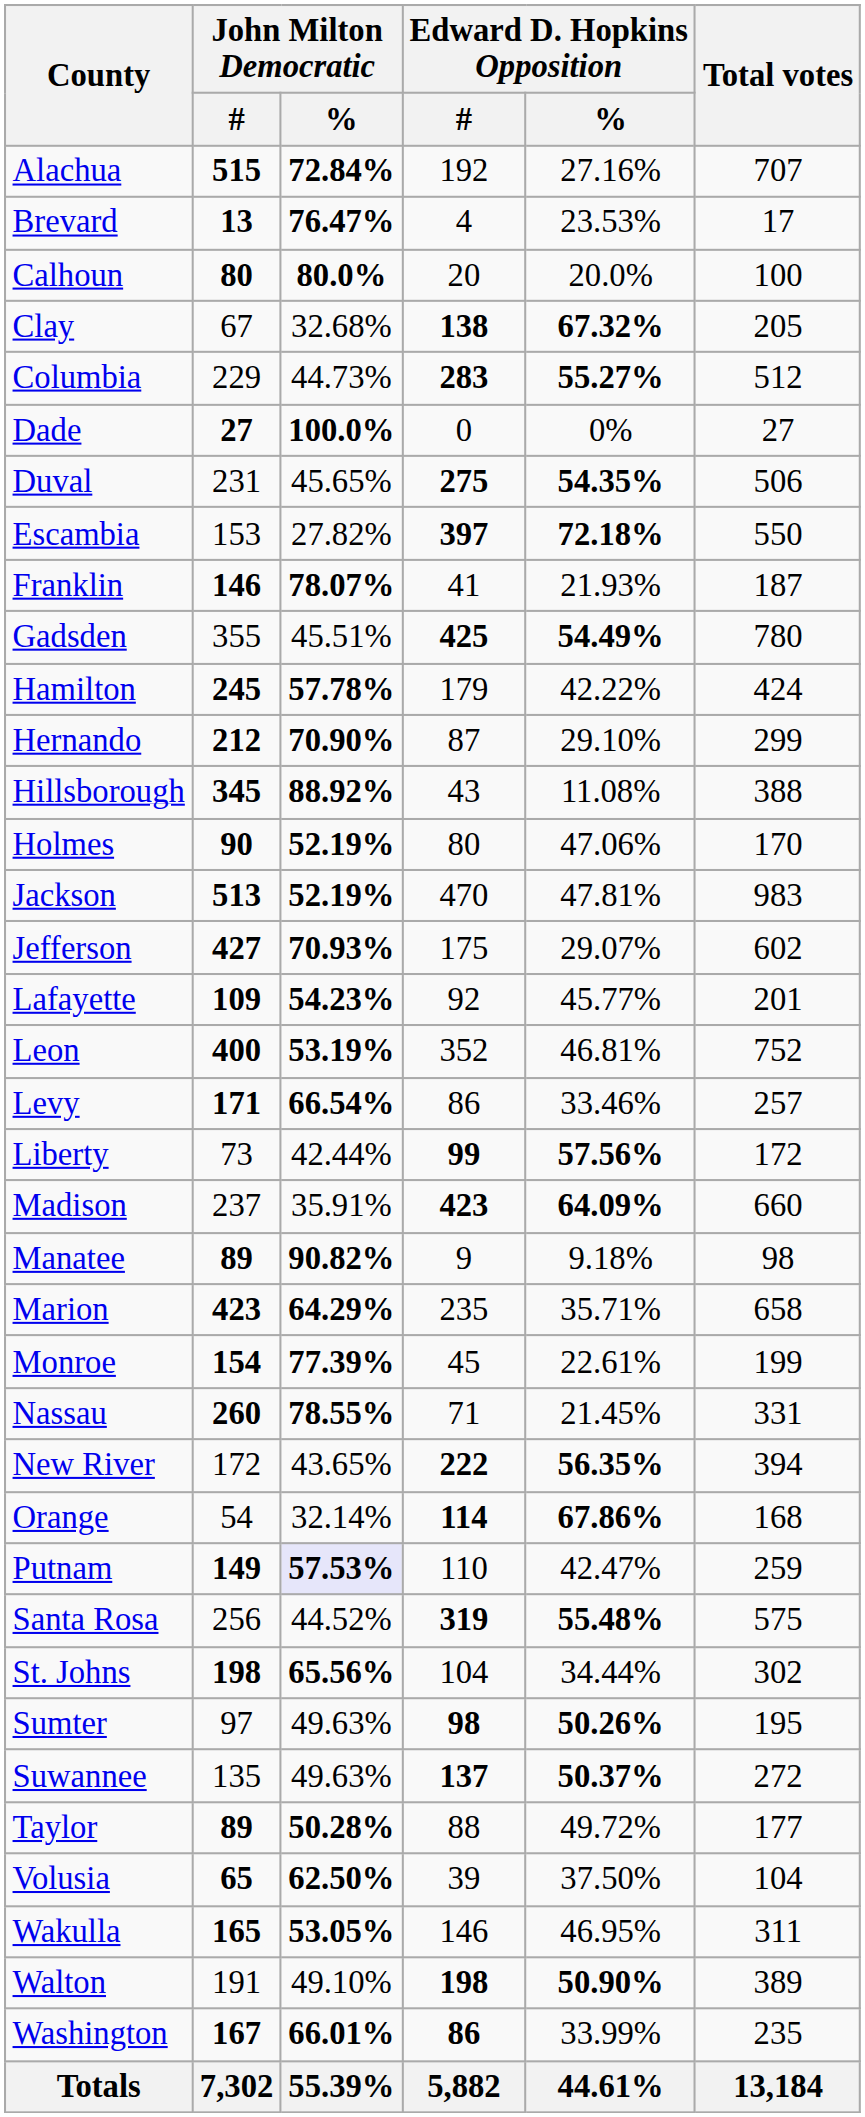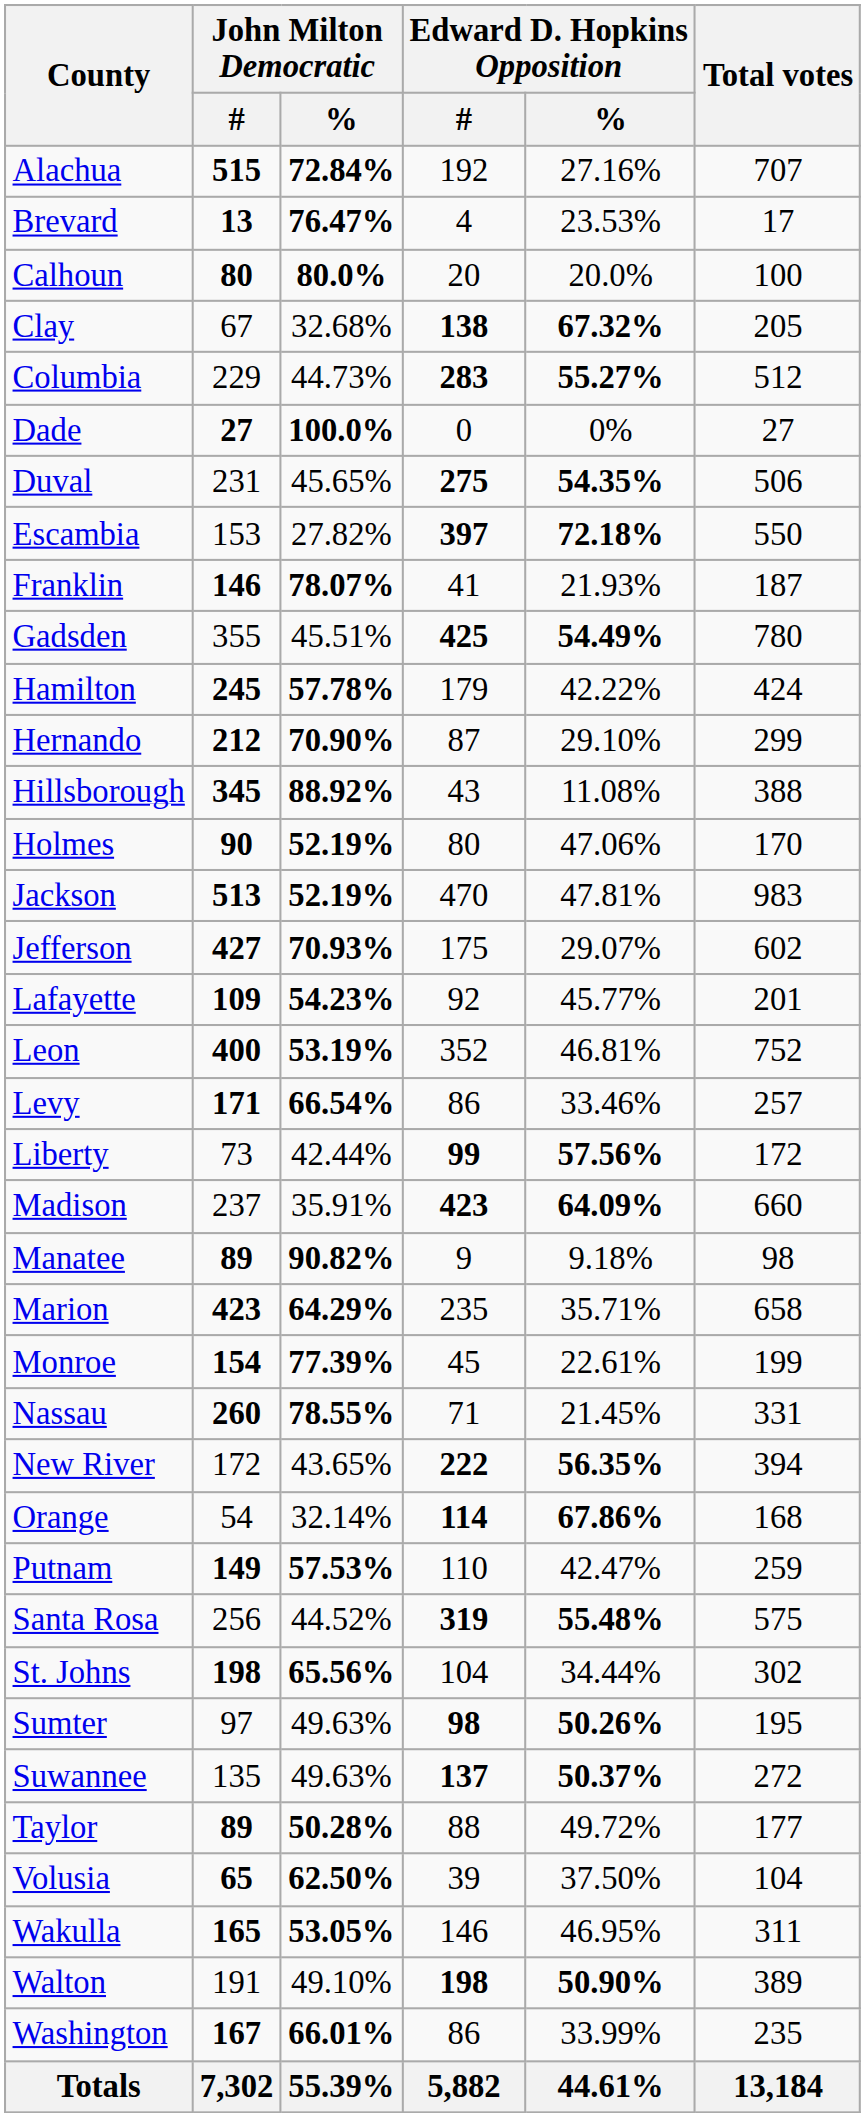(341, 1568) lavender background -> (341, 1568) no background
(464, 2034) bold -> (464, 2034) normal
